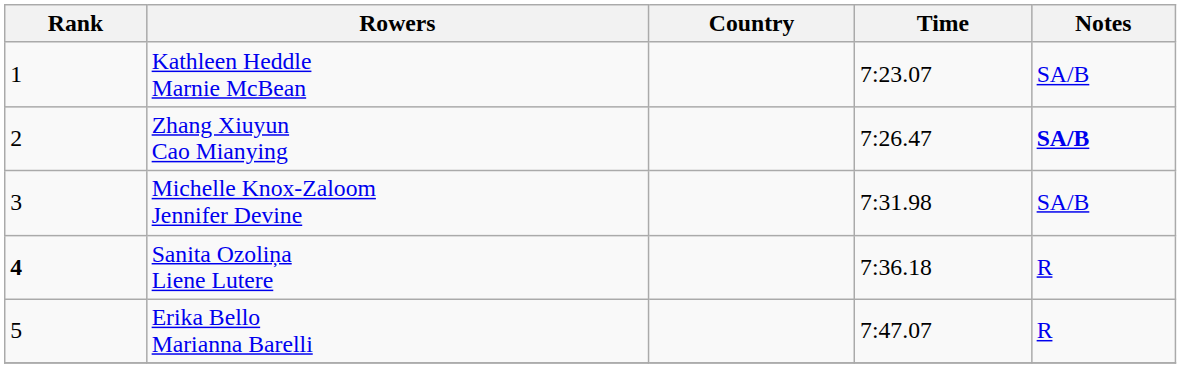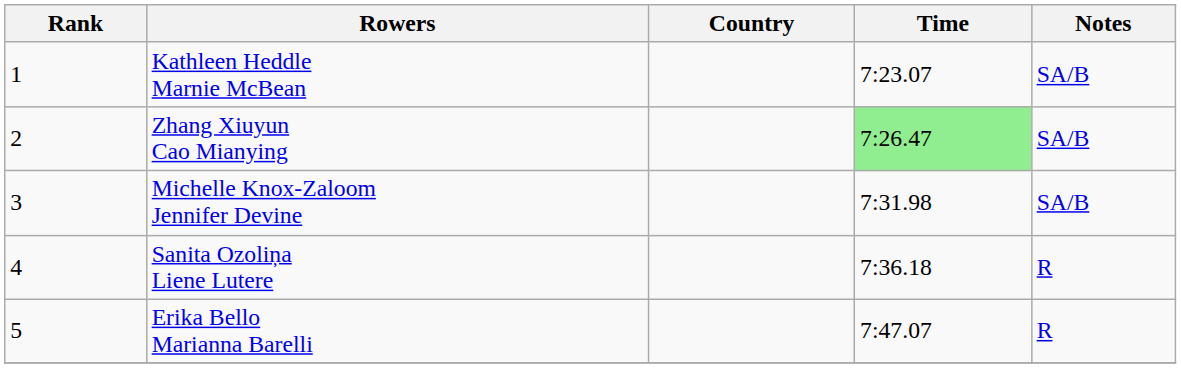(896, 138) no background -> (896, 138) lightgreen background
(1063, 138) bold -> (1063, 138) normal
(16, 266) bold -> (16, 266) normal
